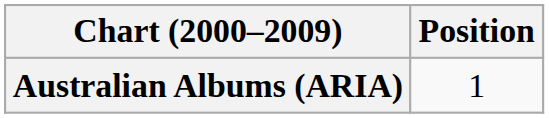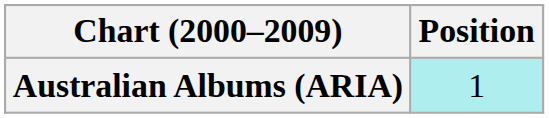(477, 84) no background -> (477, 84) paleturquoise background
